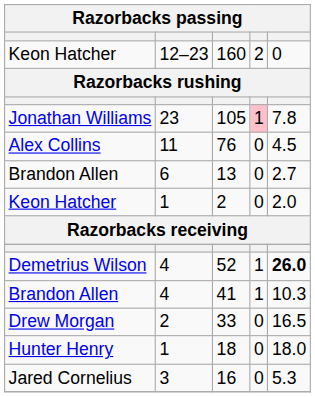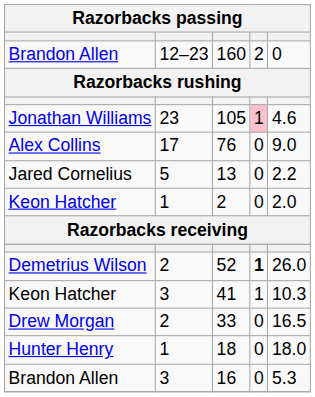(62, 54) Keon Hatcher -> (63, 54) Brandon Allen
(284, 118) 7.8 -> (284, 118) 4.6
(169, 146) 11 -> (169, 146) 17
(284, 146) 4.5 -> (284, 146) 9.0
(63, 174) Brandon Allen -> (70, 174) Jared Cornelius
(164, 174) 6 -> (164, 174) 5
(284, 174) 2.7 -> (284, 174) 2.2
(164, 266) 4 -> (164, 266) 2
(259, 266) normal -> (259, 266) bold
(289, 266) bold -> (289, 266) normal
(63, 294) Brandon Allen -> (62, 294) Keon Hatcher
(164, 294) 4 -> (164, 294) 3
(70, 377) Jared Cornelius -> (63, 377) Brandon Allen
